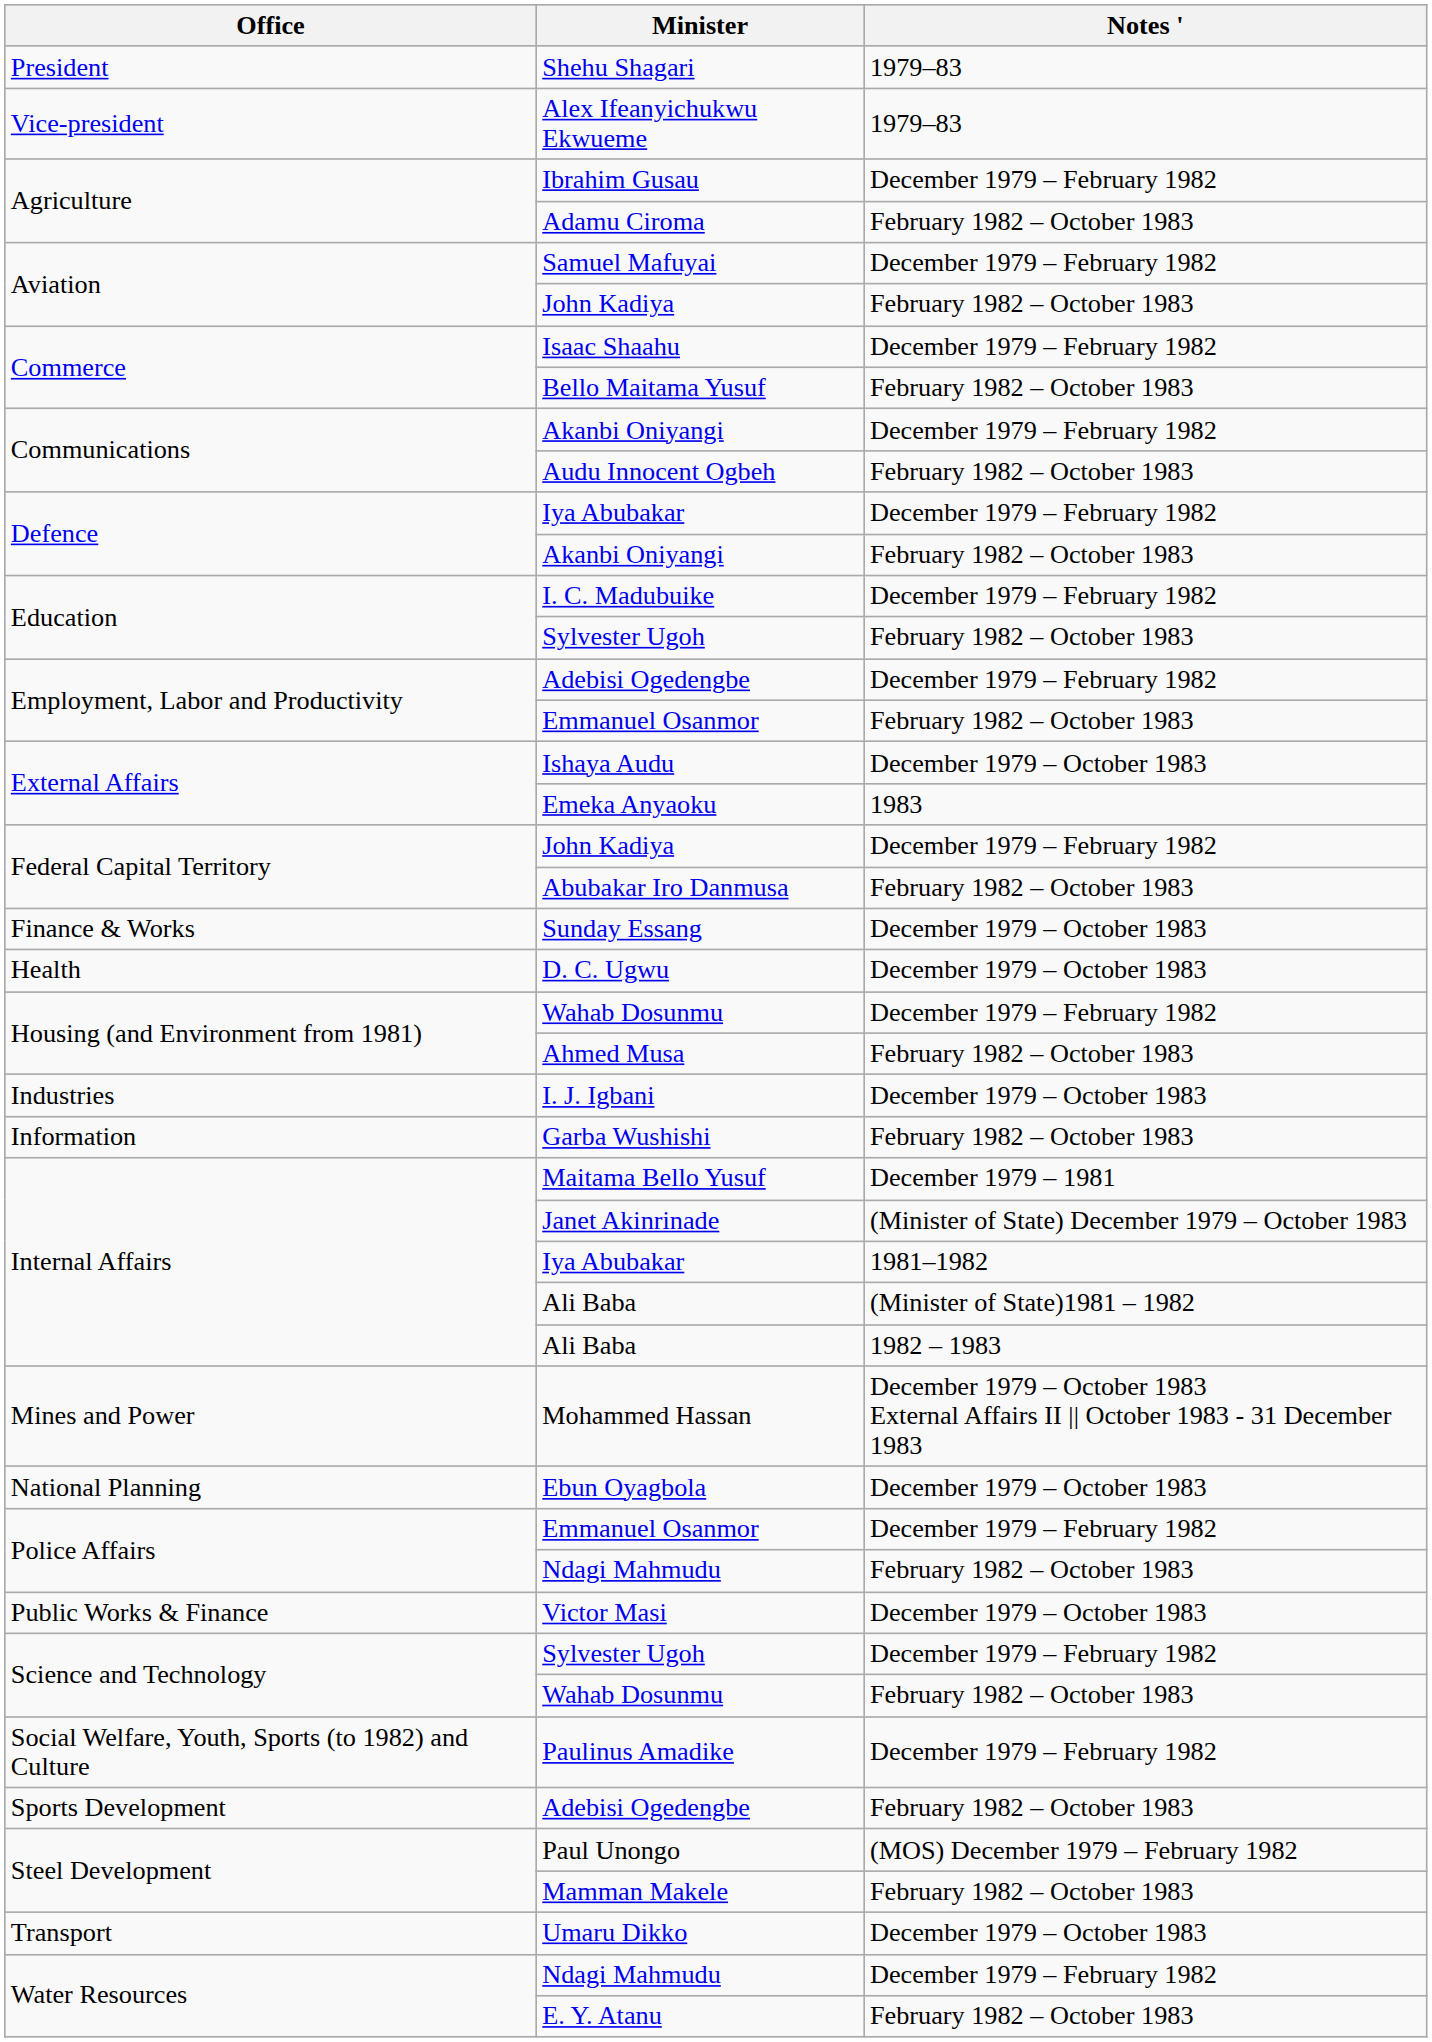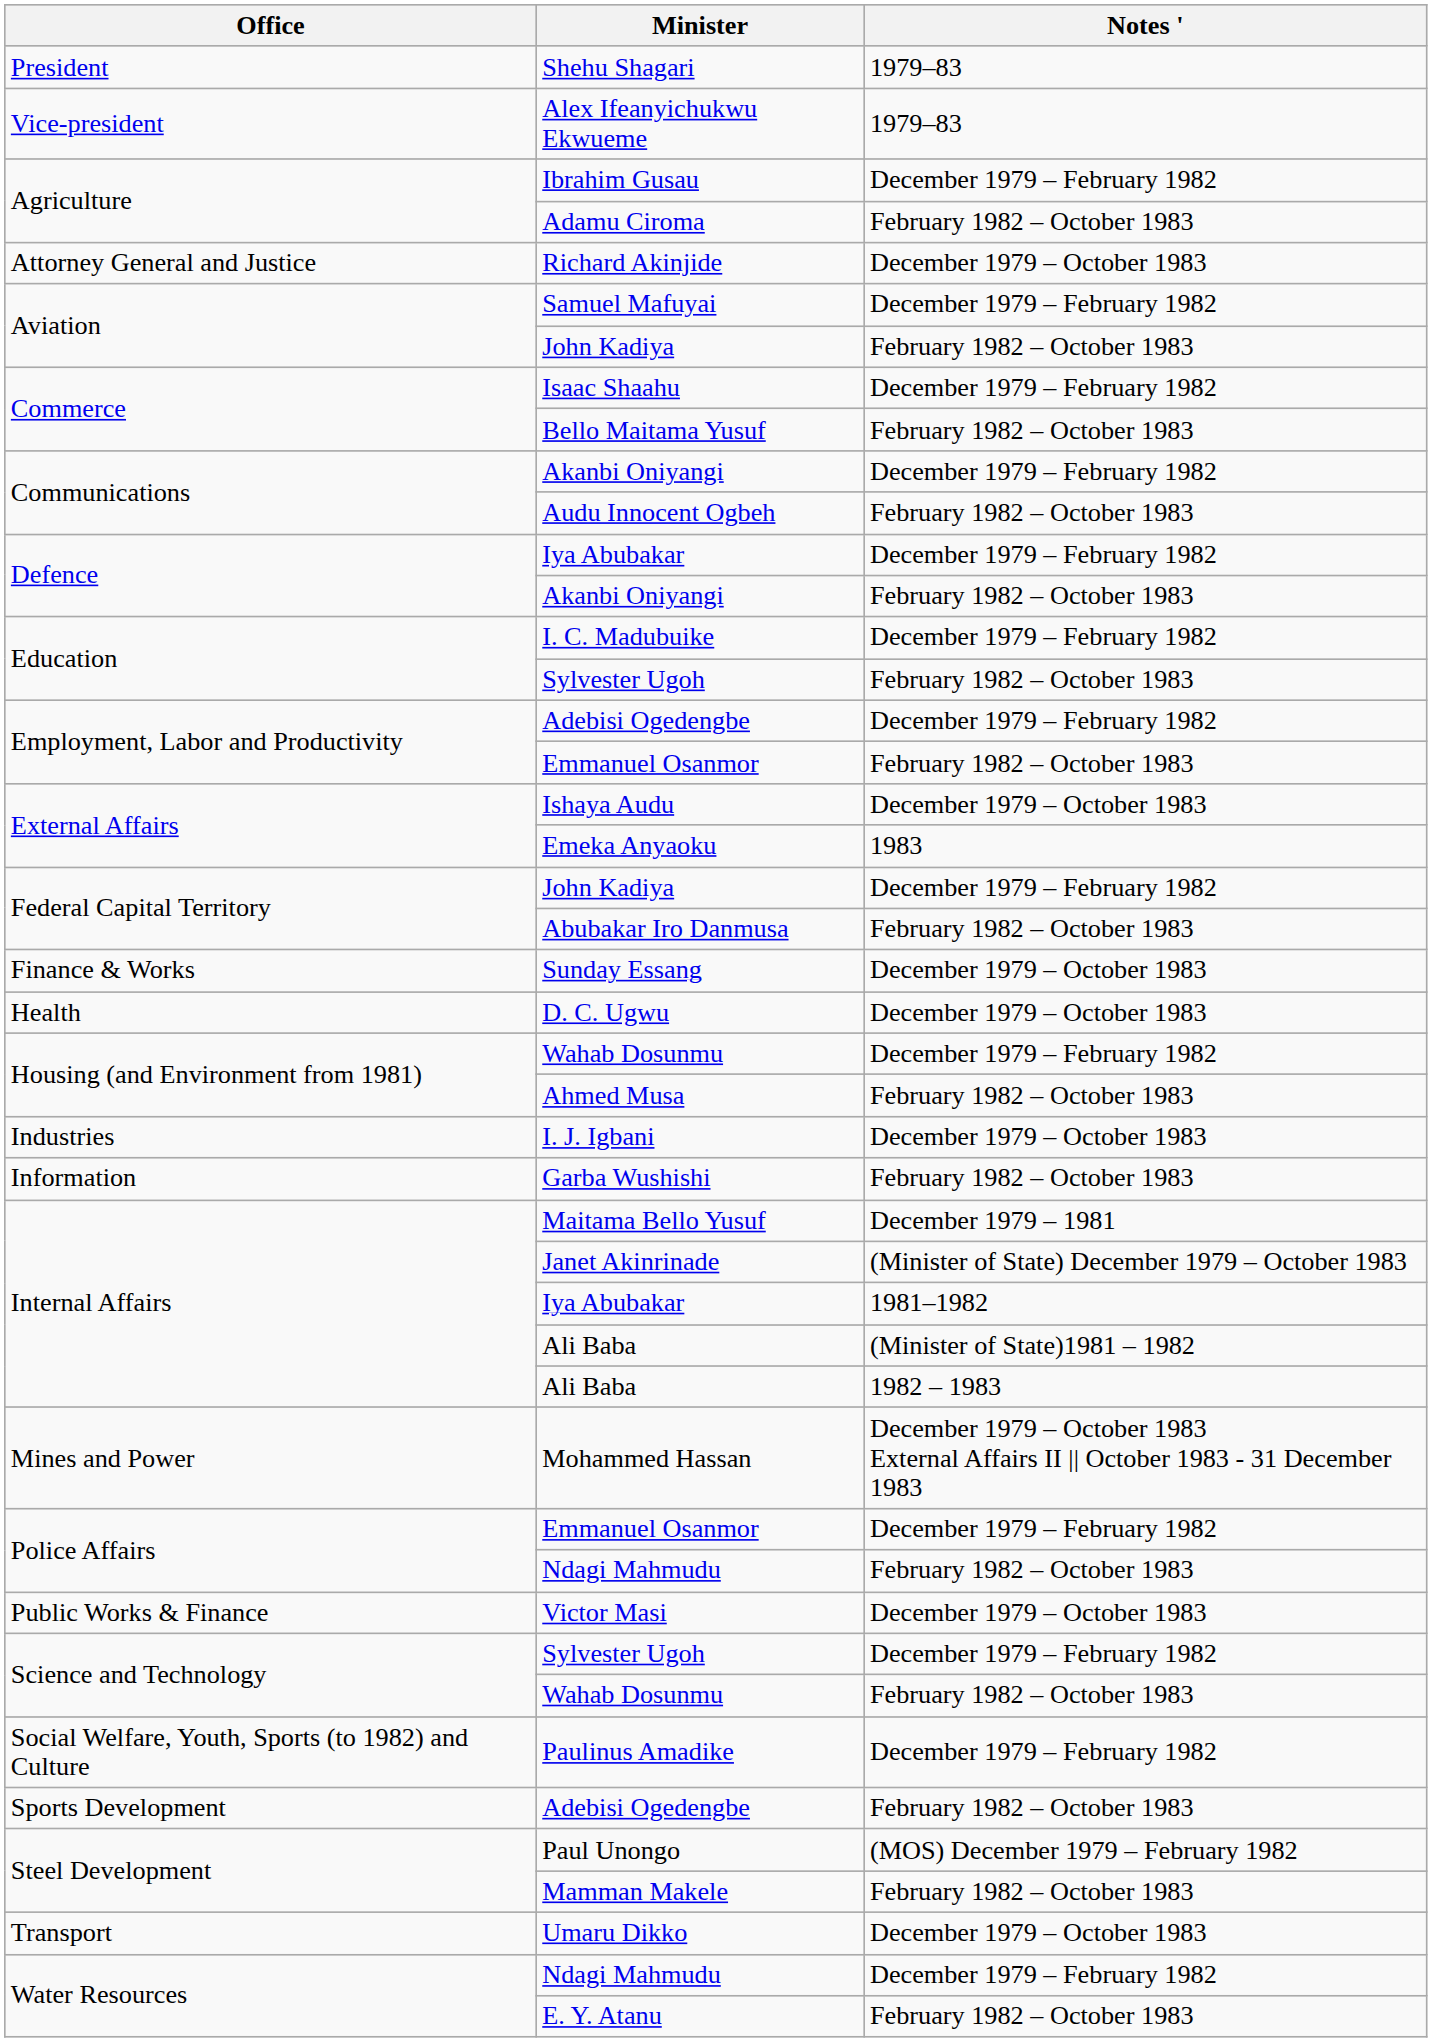+ row: (632, 262)
- row: (624, 1487)
